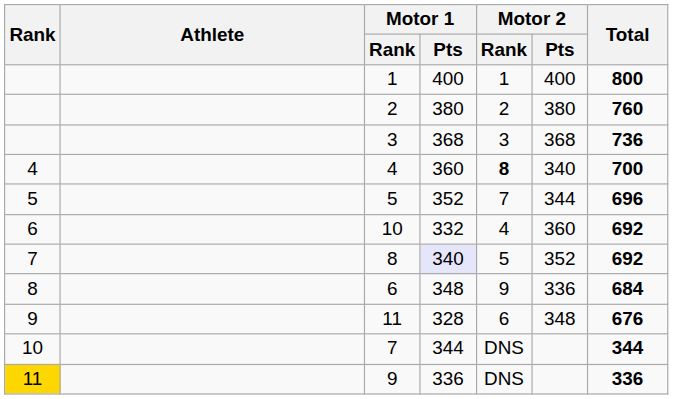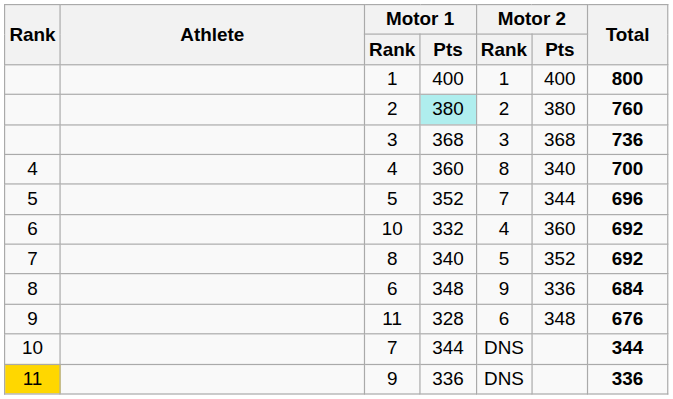(448, 109) no background -> (448, 109) paleturquoise background
(504, 169) bold -> (504, 169) normal
(448, 259) lavender background -> (448, 259) no background
